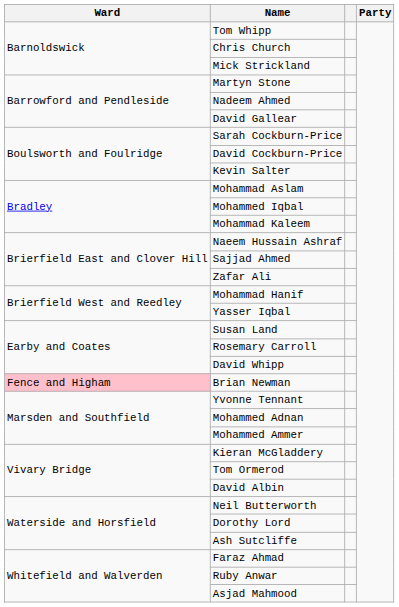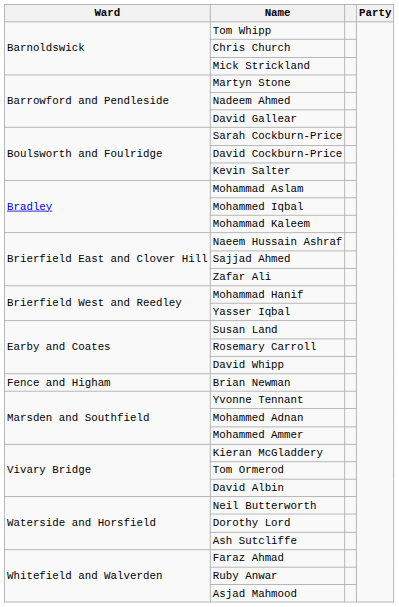(59, 383) pink background -> (59, 383) no background
